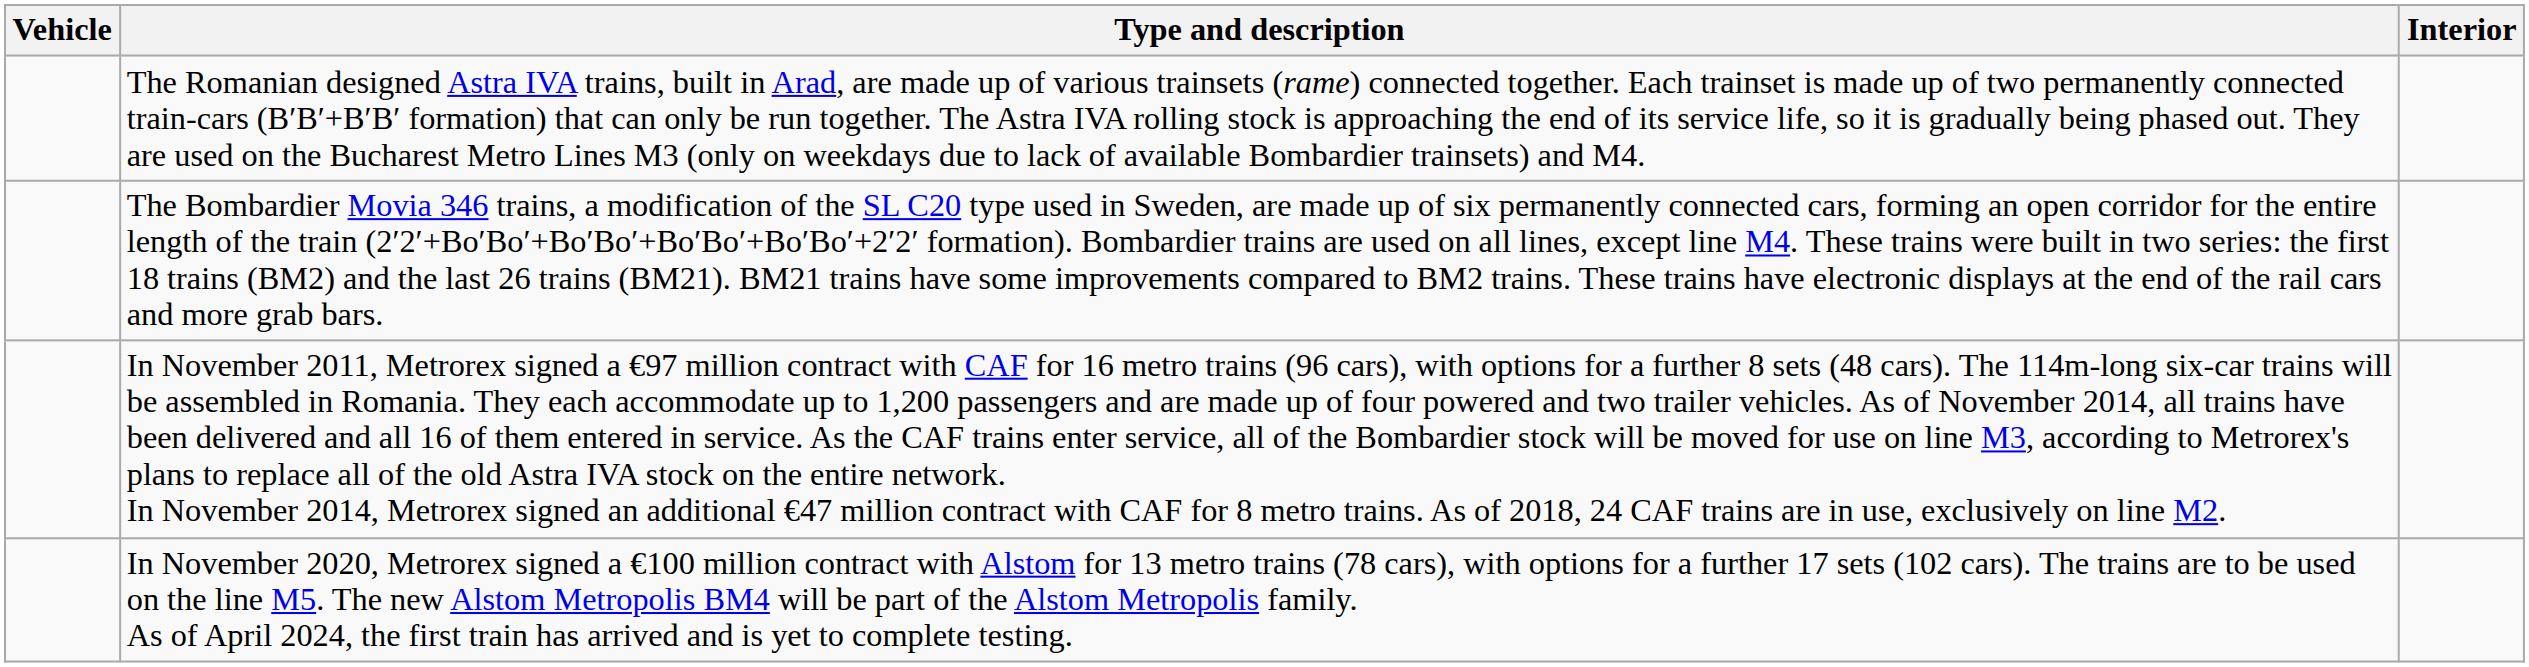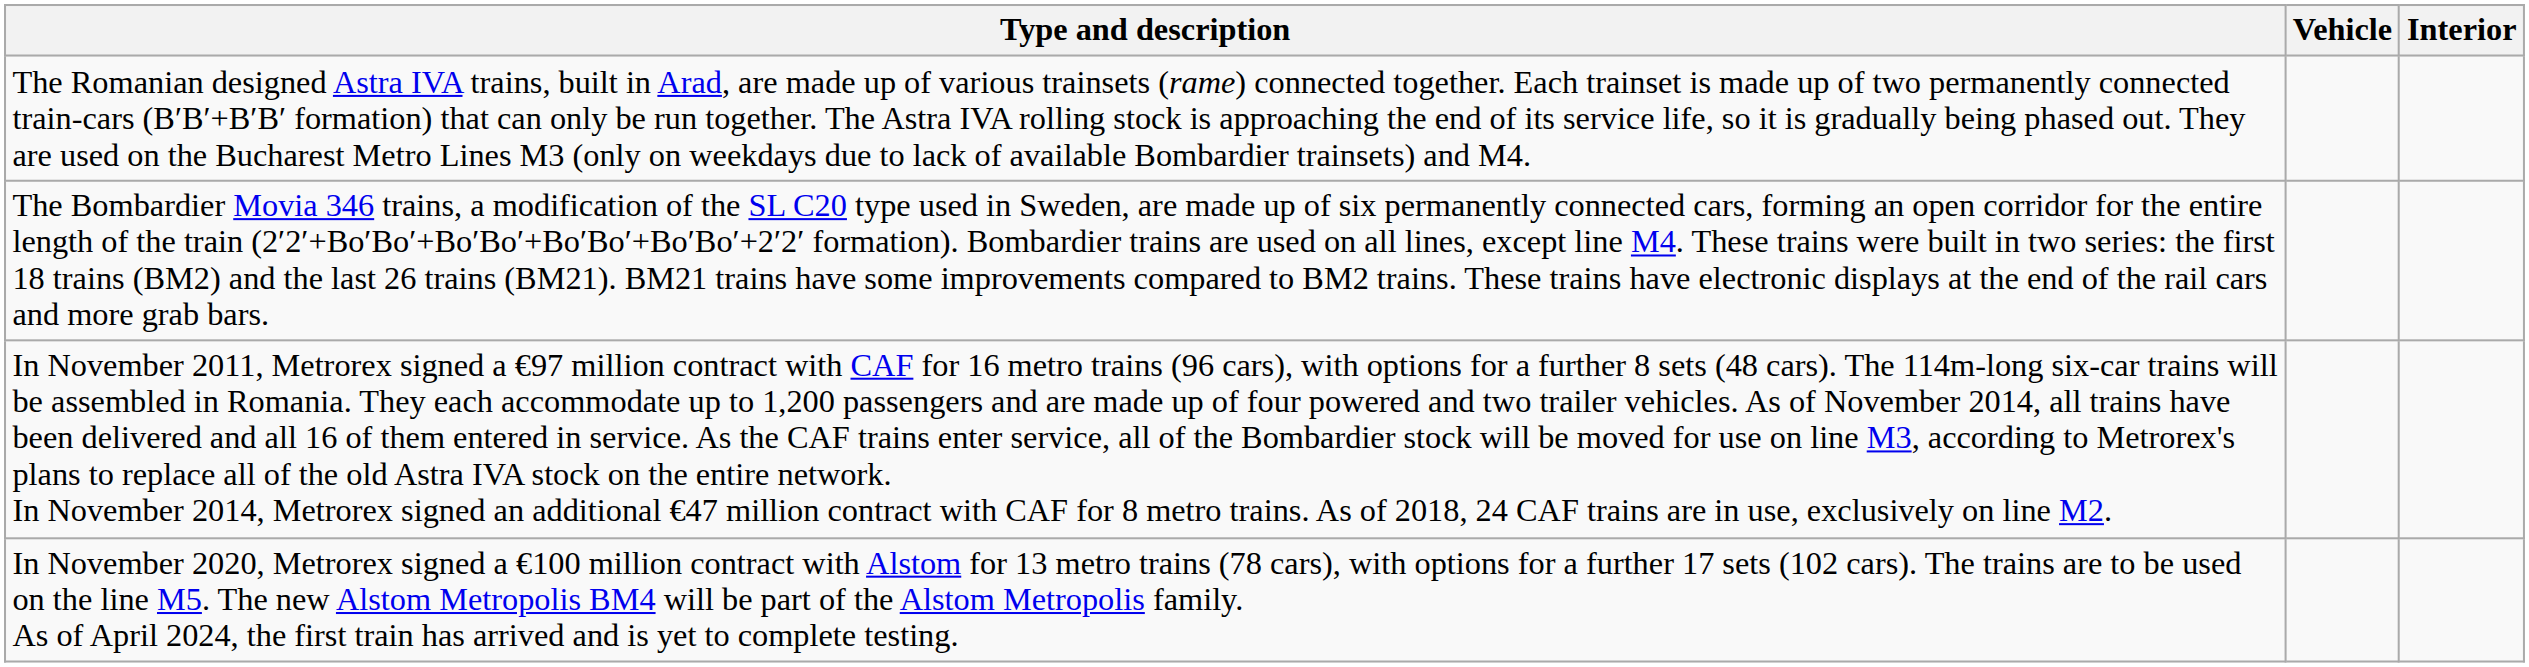columns swapped: (62, 30) <-> (1259, 30)
